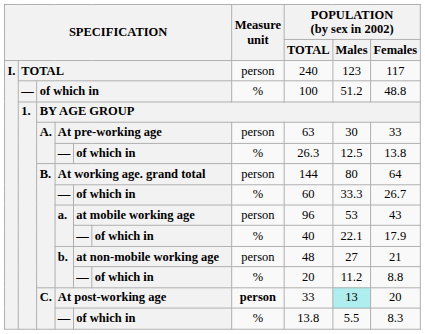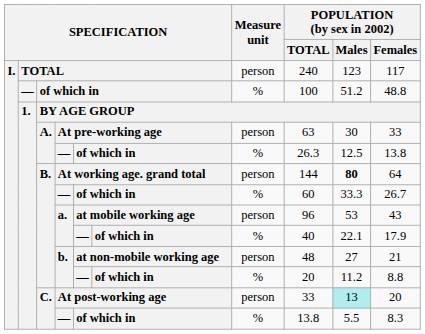(352, 173) normal -> (352, 173) bold
(258, 297) bold -> (258, 297) normal
